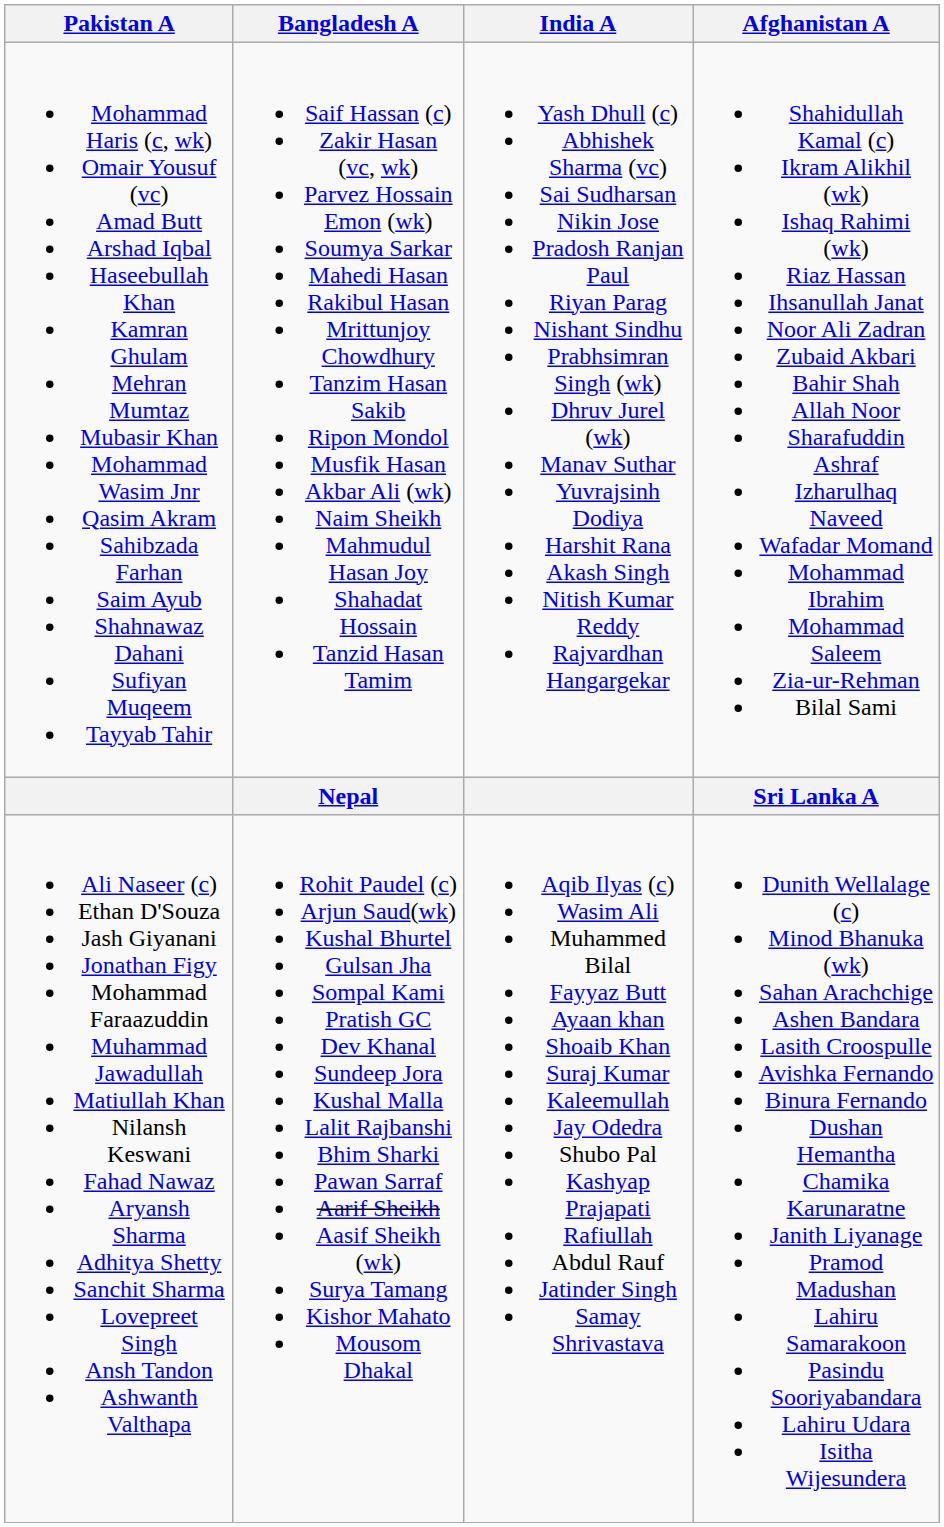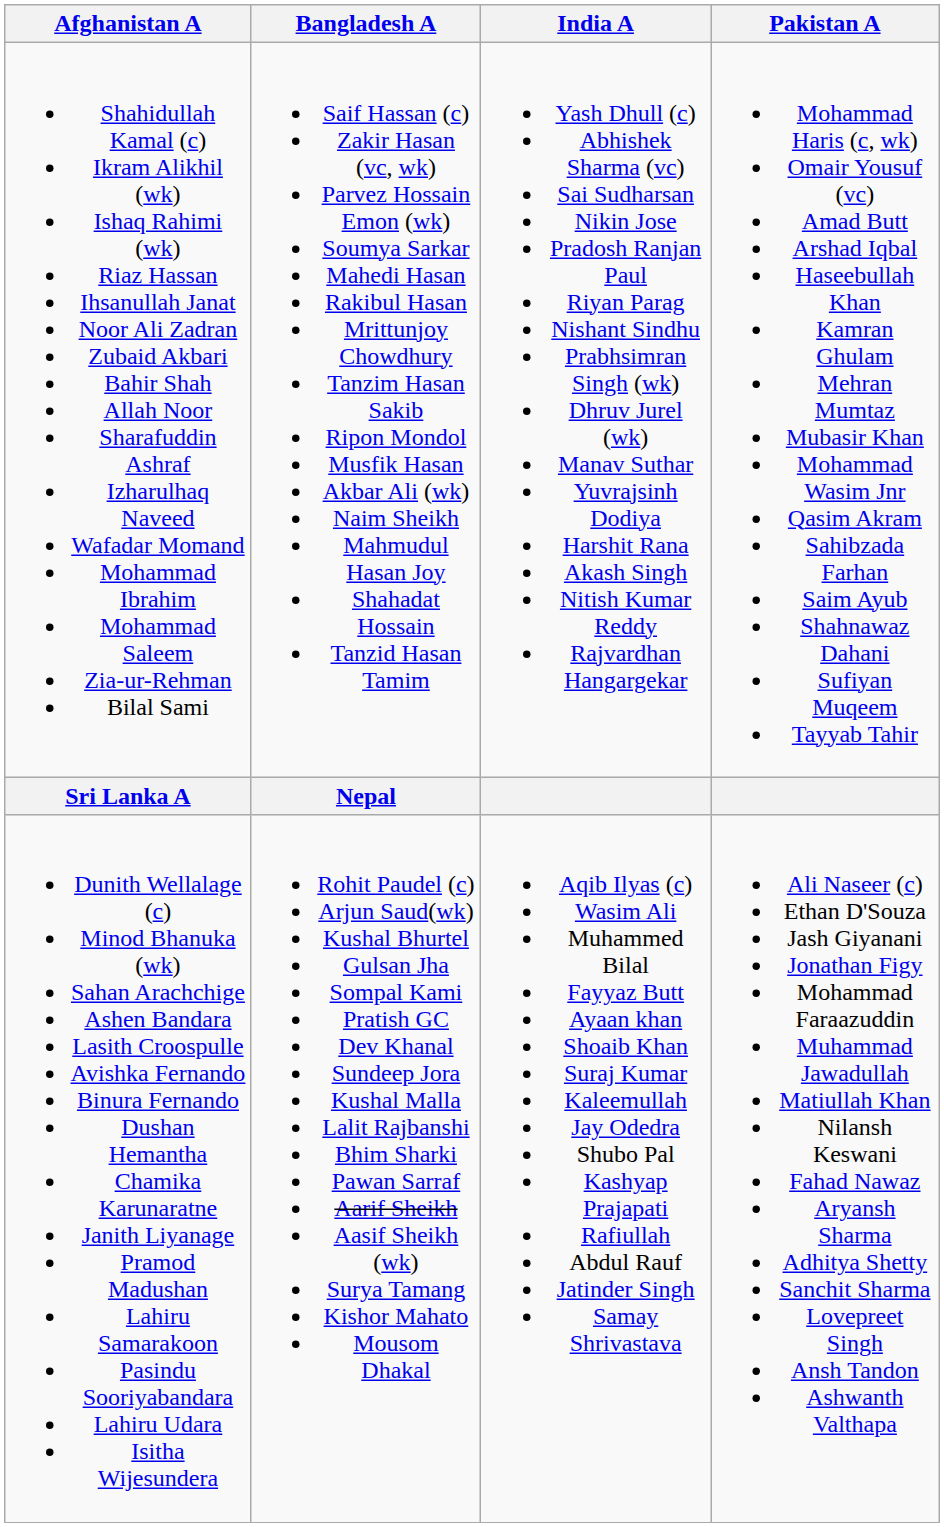columns swapped: (816, 23) <-> (119, 23)
